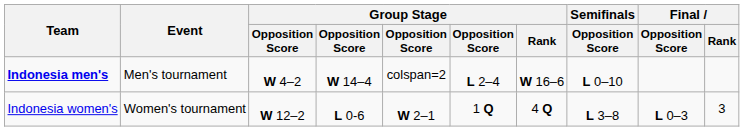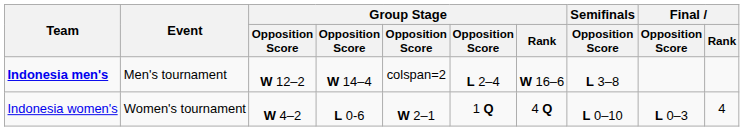(282, 81) W 4–2 -> (282, 81) W 12–2
(603, 81) L 0–10 -> (603, 81) L 3–8
(282, 116) W 12–2 -> (282, 116) W 4–2
(603, 116) L 3–8 -> (603, 116) L 0–10
(722, 109) 3 -> (722, 109) 4
